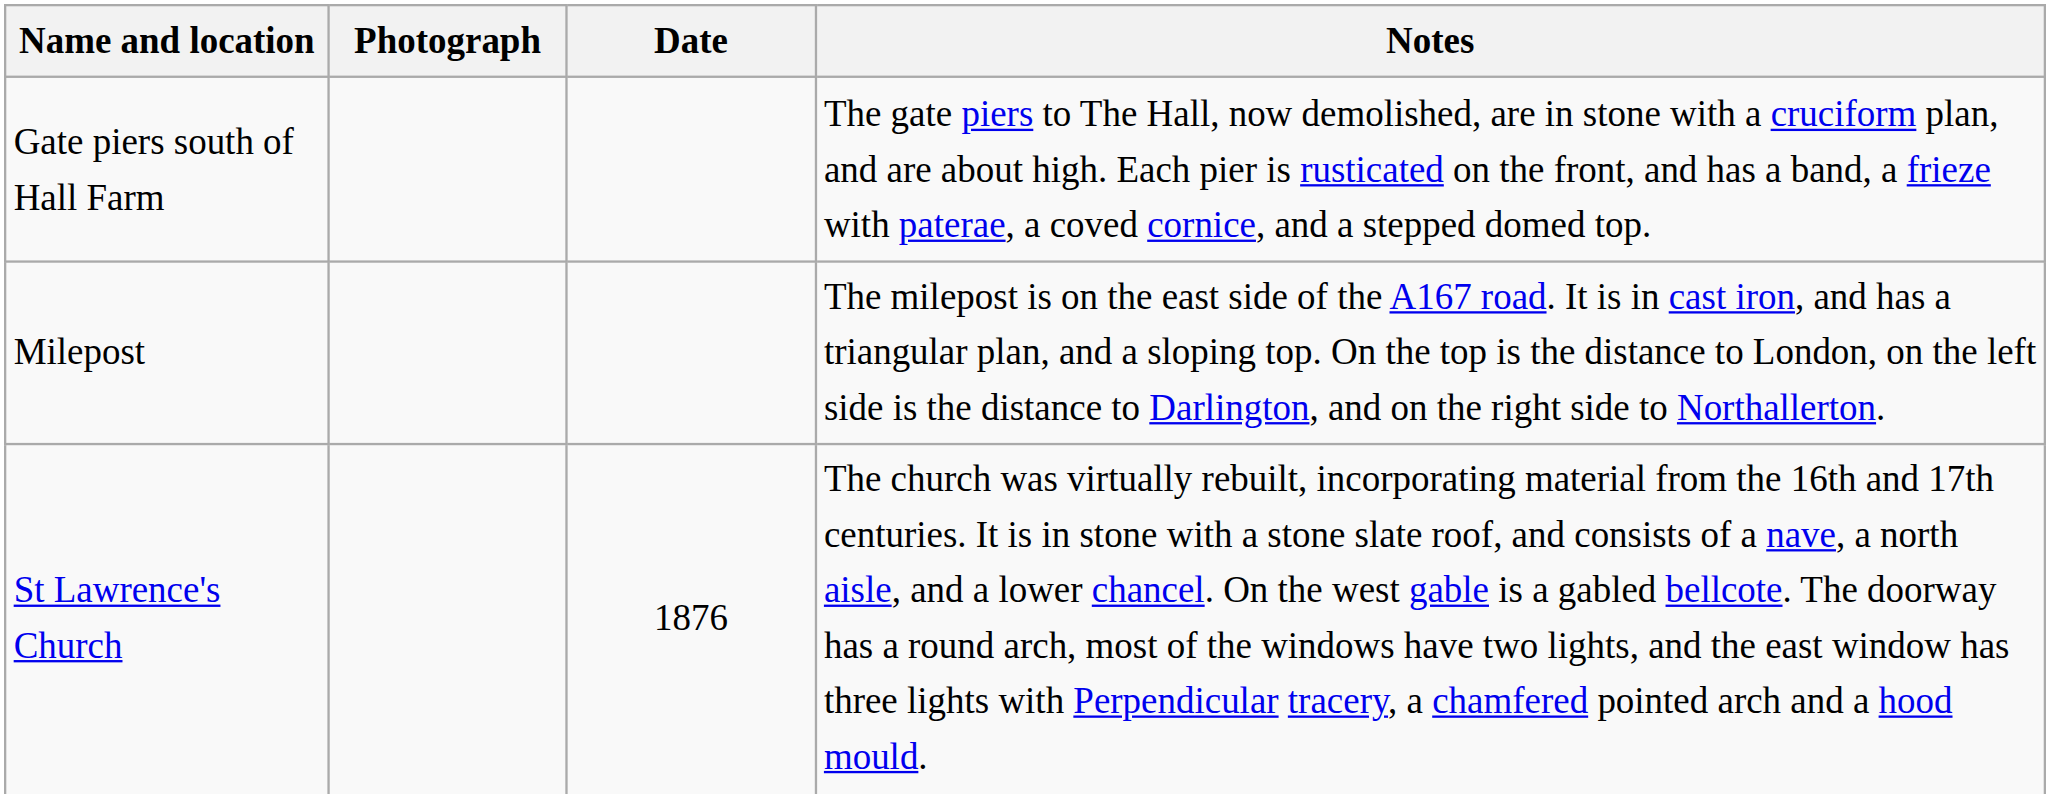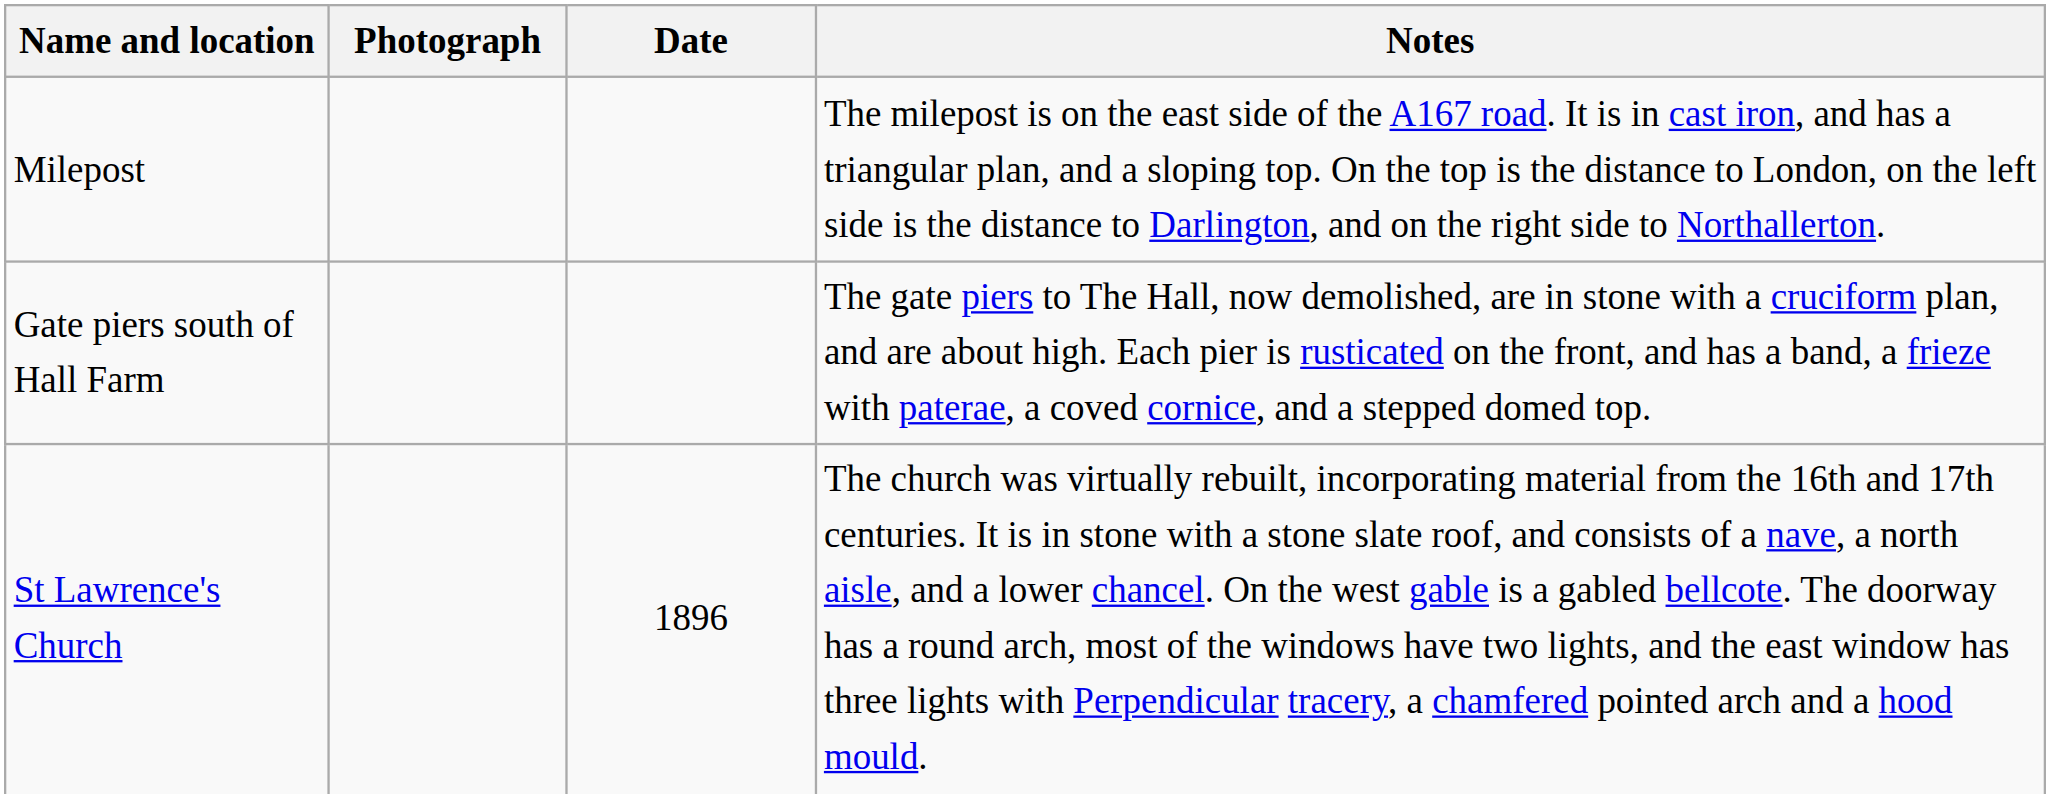rows swapped: (154, 168) <-> (79, 352)
(691, 618) 1876 -> (691, 618) 1896
